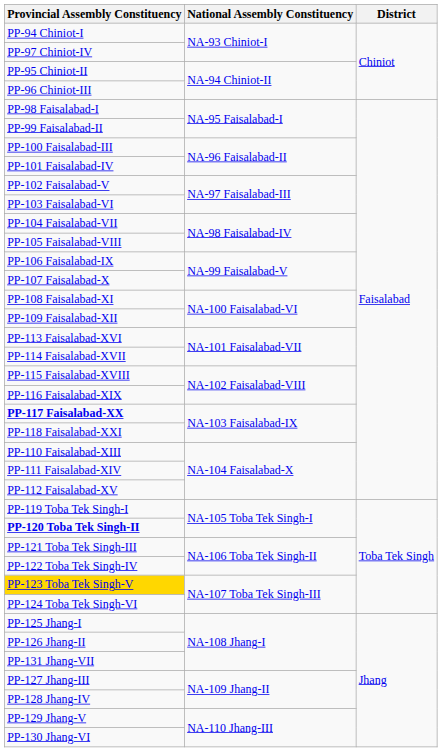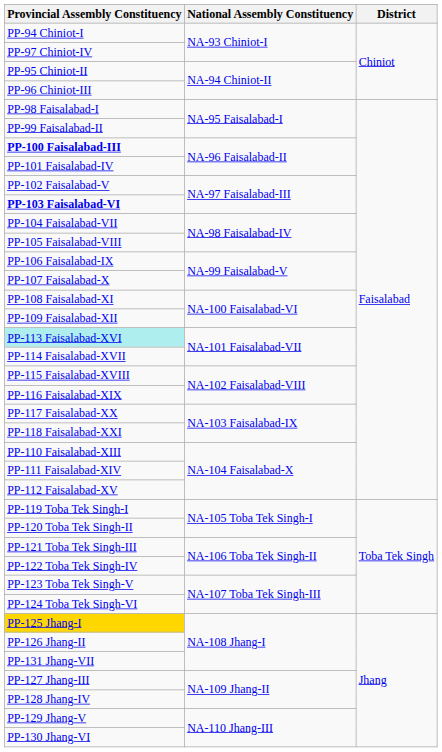(60, 147) normal -> (64, 147) bold
(60, 204) normal -> (64, 204) bold
(64, 337) no background -> (64, 337) paleturquoise background
(65, 413) bold -> (62, 413) normal
(73, 527) bold -> (70, 527) normal
(70, 584) gold background -> (70, 584) no background
(44, 623) no background -> (44, 623) gold background
